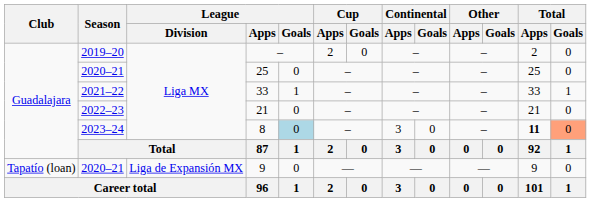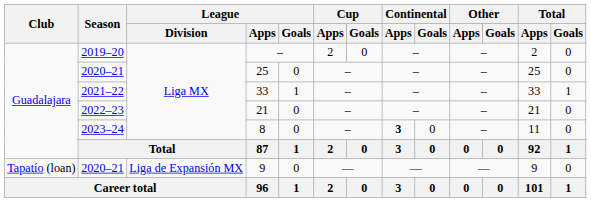(296, 129) lightblue background -> (296, 129) no background
(398, 129) normal -> (398, 129) bold
(534, 129) bold -> (534, 129) normal
(568, 129) lightsalmon background -> (568, 129) no background
